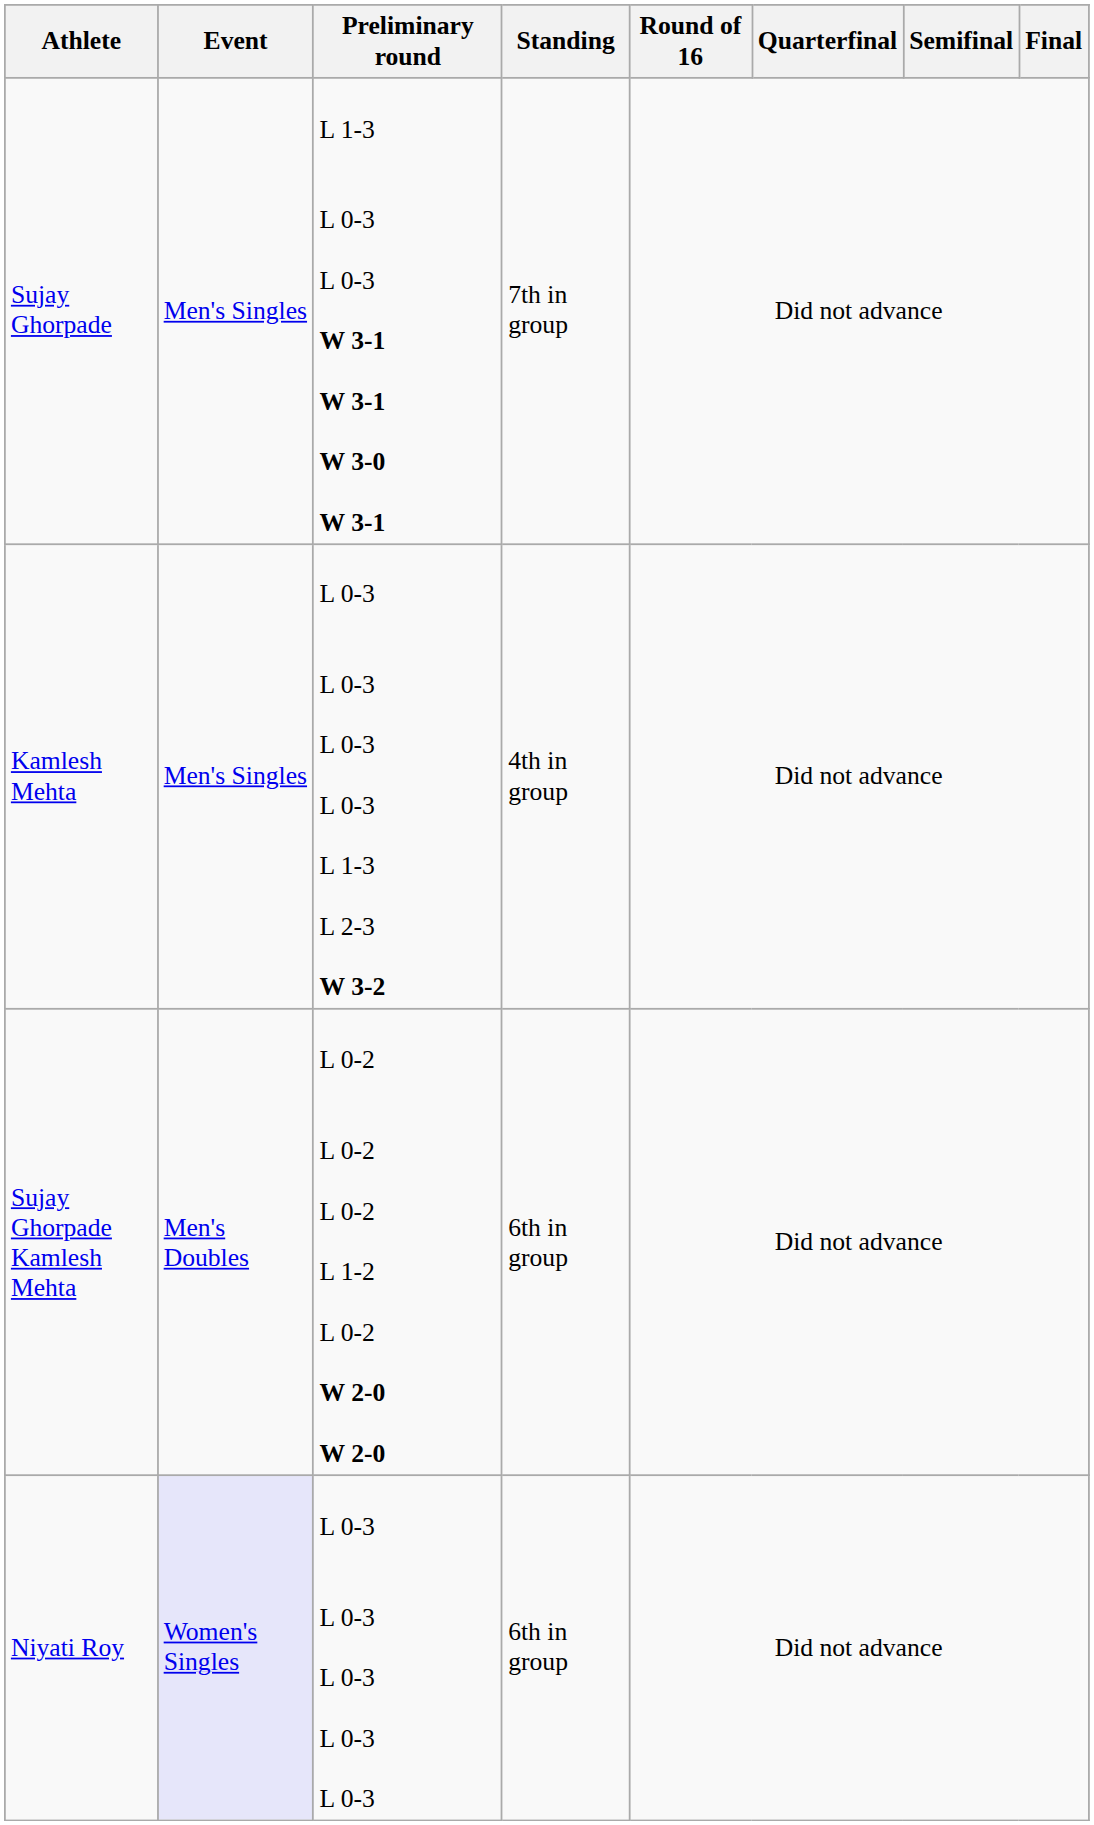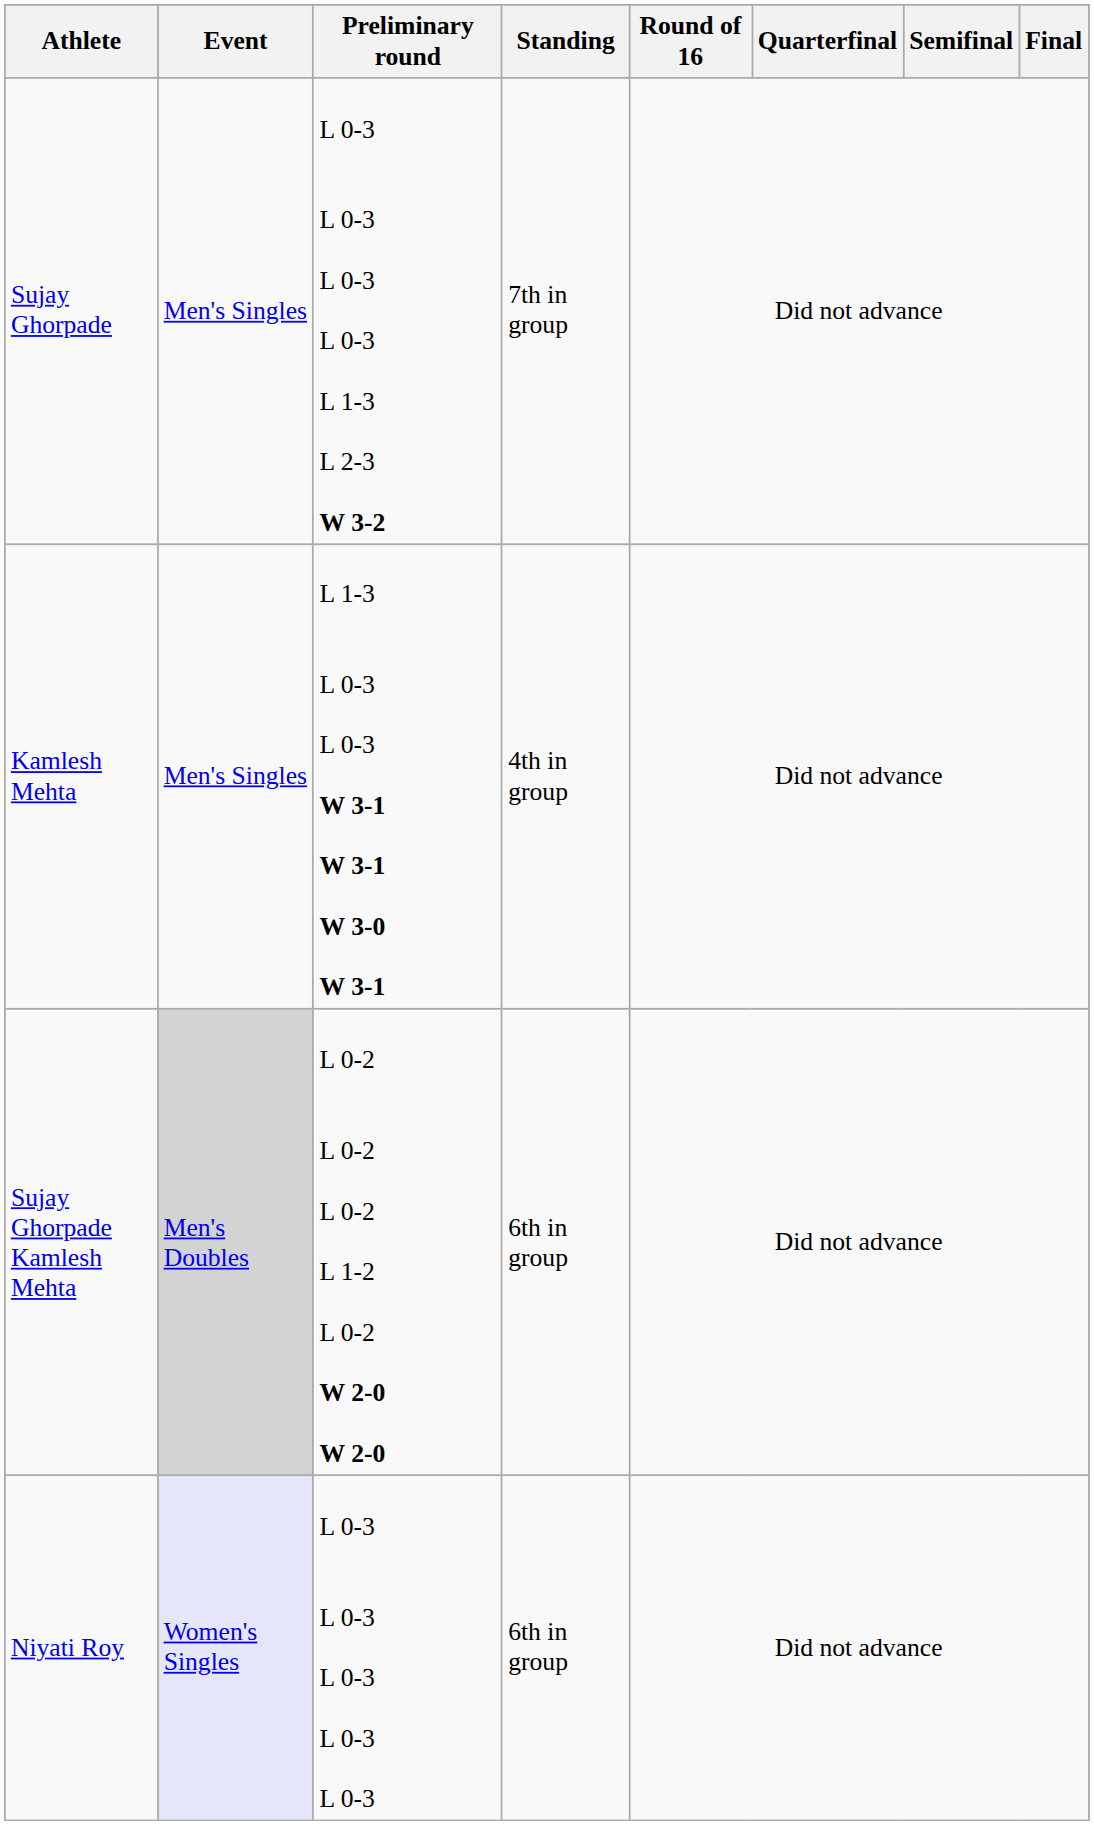(352, 325) L 1-3 L 0-3 L 0-3 W 3-1 W 3-1 W 3-0 W 3-1 -> (352, 325) L 0-3 L 0-3 L 0-3 L 0-3 L 1-3 L 2-3 W 3-2
(352, 791) L 0-3 L 0-3 L 0-3 L 0-3 L 1-3 L 2-3 W 3-2 -> (352, 791) L 1-3 L 0-3 L 0-3 W 3-1 W 3-1 W 3-0 W 3-1
(206, 1242) no background -> (206, 1242) lightgrey background
